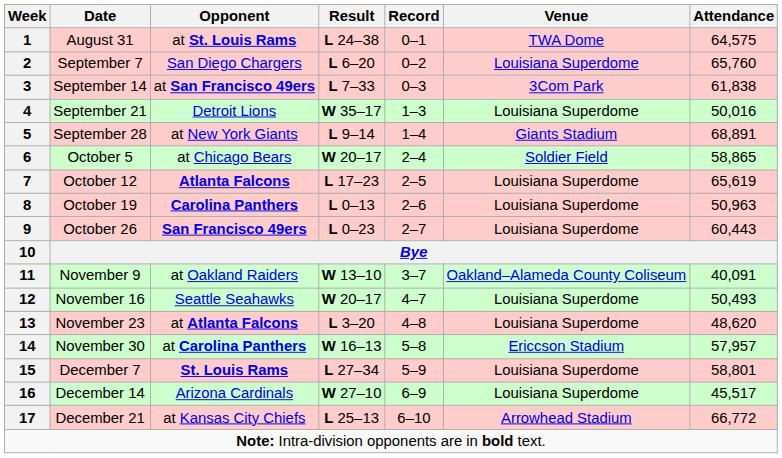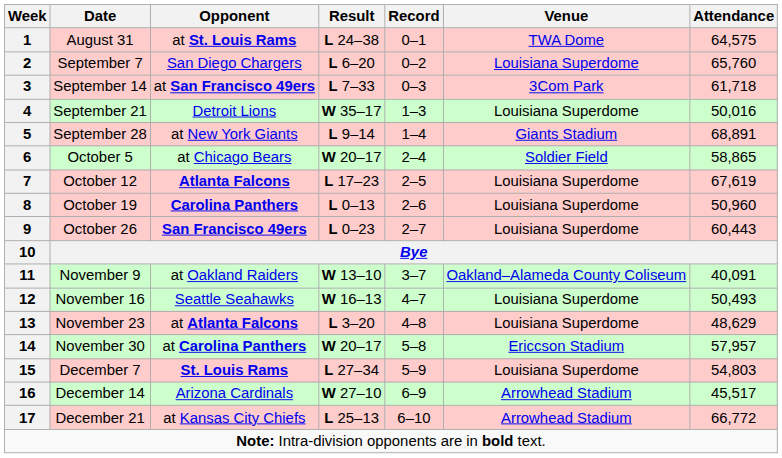(734, 87) 61,838 -> (734, 87) 61,718
(734, 181) 65,619 -> (734, 181) 67,619
(734, 205) 50,963 -> (734, 205) 50,960
(352, 299) W 20–17 -> (352, 299) W 16–13
(734, 323) 48,620 -> (734, 323) 48,629
(352, 346) W 16–13 -> (352, 346) W 20–17
(734, 370) 58,801 -> (734, 370) 54,803
(566, 393) Louisiana Superdome -> (566, 393) Arrowhead Stadium
